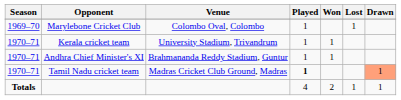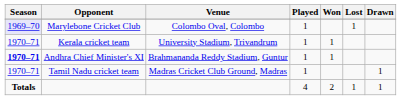(24, 27) no background -> (24, 27) lavender background
(24, 57) normal -> (24, 57) bold
(305, 72) bold -> (305, 72) normal
(380, 72) lightsalmon background -> (380, 72) no background
